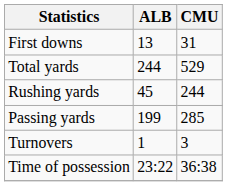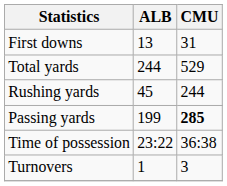(192, 117) normal -> (192, 117) bold
rows swapped: (40, 142) <-> (69, 167)
